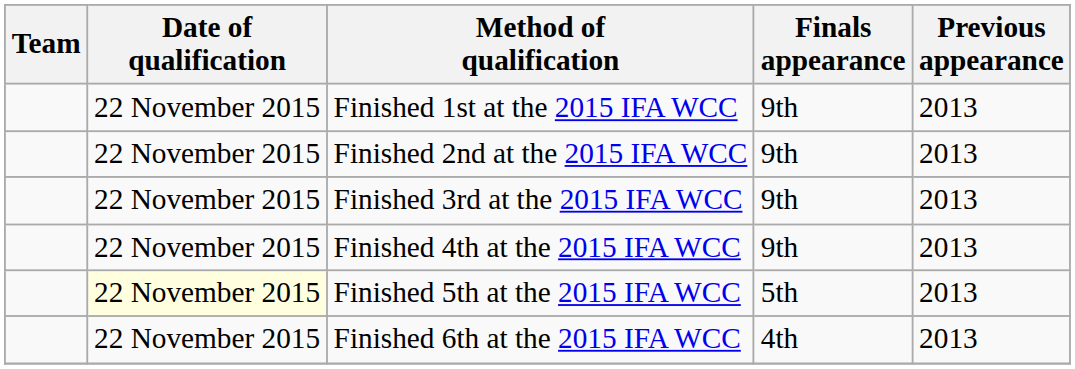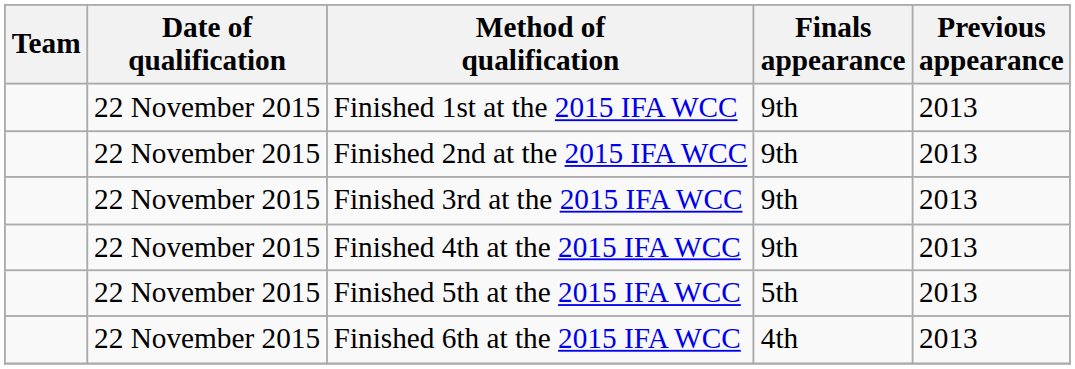(207, 292) lightyellow background -> (207, 292) no background
